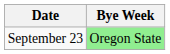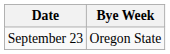(125, 38) lightgreen background -> (125, 38) no background
